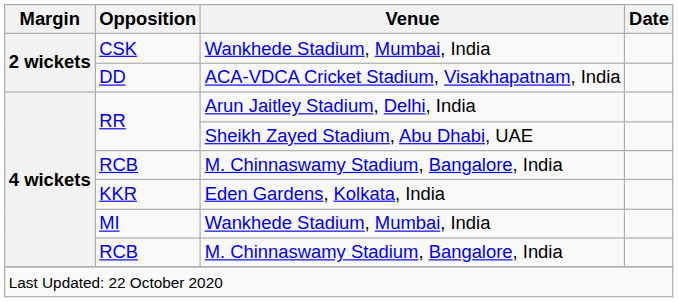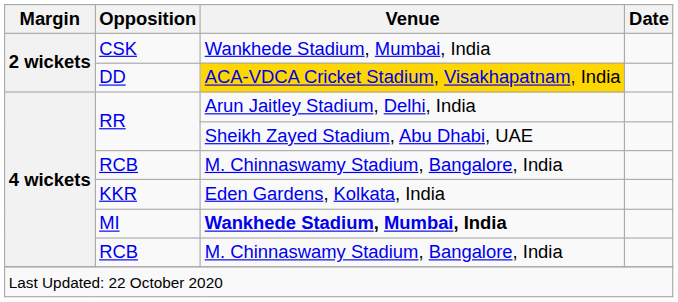(413, 77) no background -> (413, 77) gold background
(348, 223) normal -> (356, 223) bold
